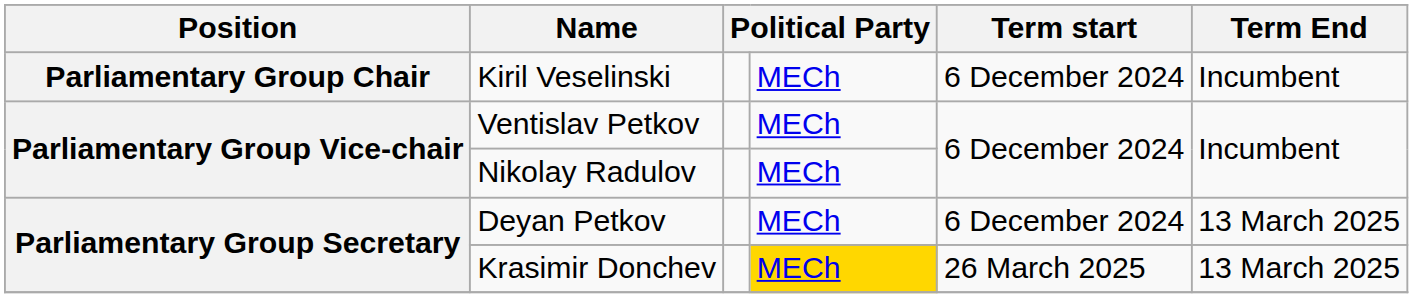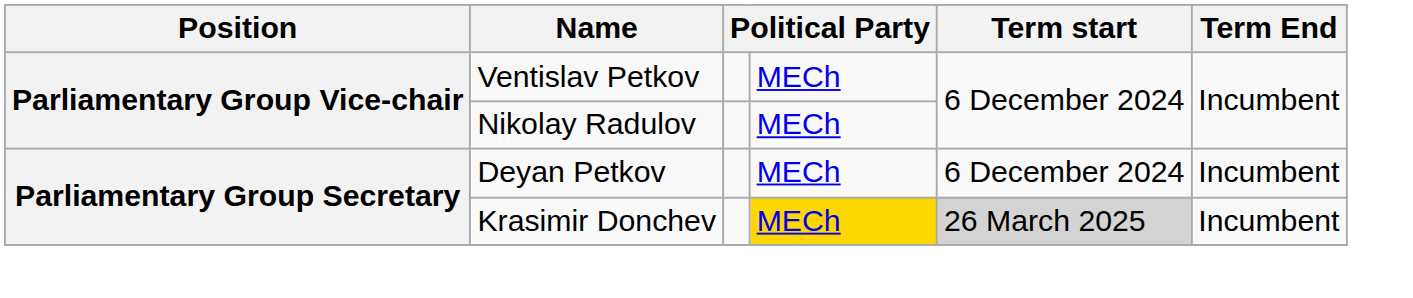- row: (574, 76)
(1299, 220) 13 March 2025 -> (1269, 172) Incumbent
(1045, 268) no background -> (1045, 220) lightgrey background
(1299, 268) 13 March 2025 -> (1269, 220) Incumbent
